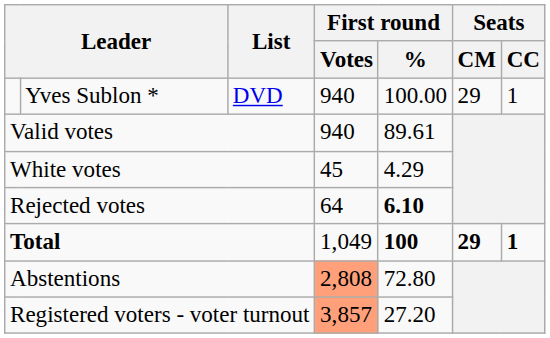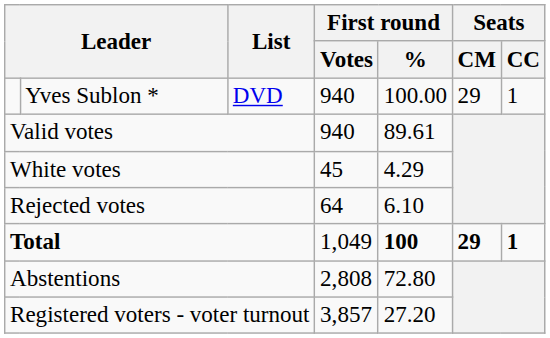(404, 205) bold -> (404, 205) normal
(346, 278) lightsalmon background -> (346, 278) no background
(346, 315) lightsalmon background -> (346, 315) no background
